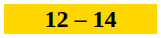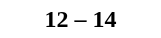(80, 18) gold background -> (80, 18) no background
